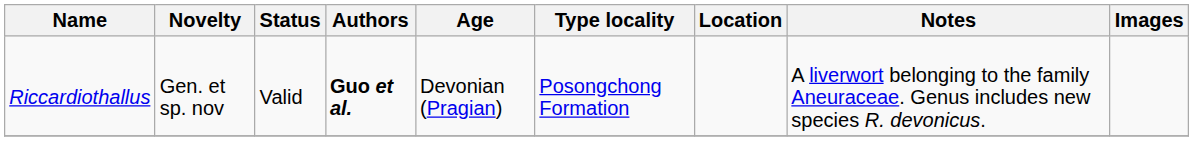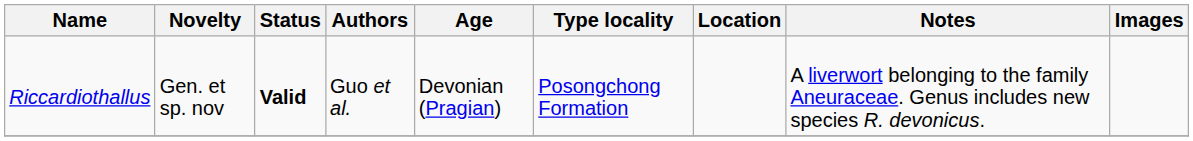(281, 97) normal -> (283, 97) bold
(362, 97) bold -> (360, 97) normal
